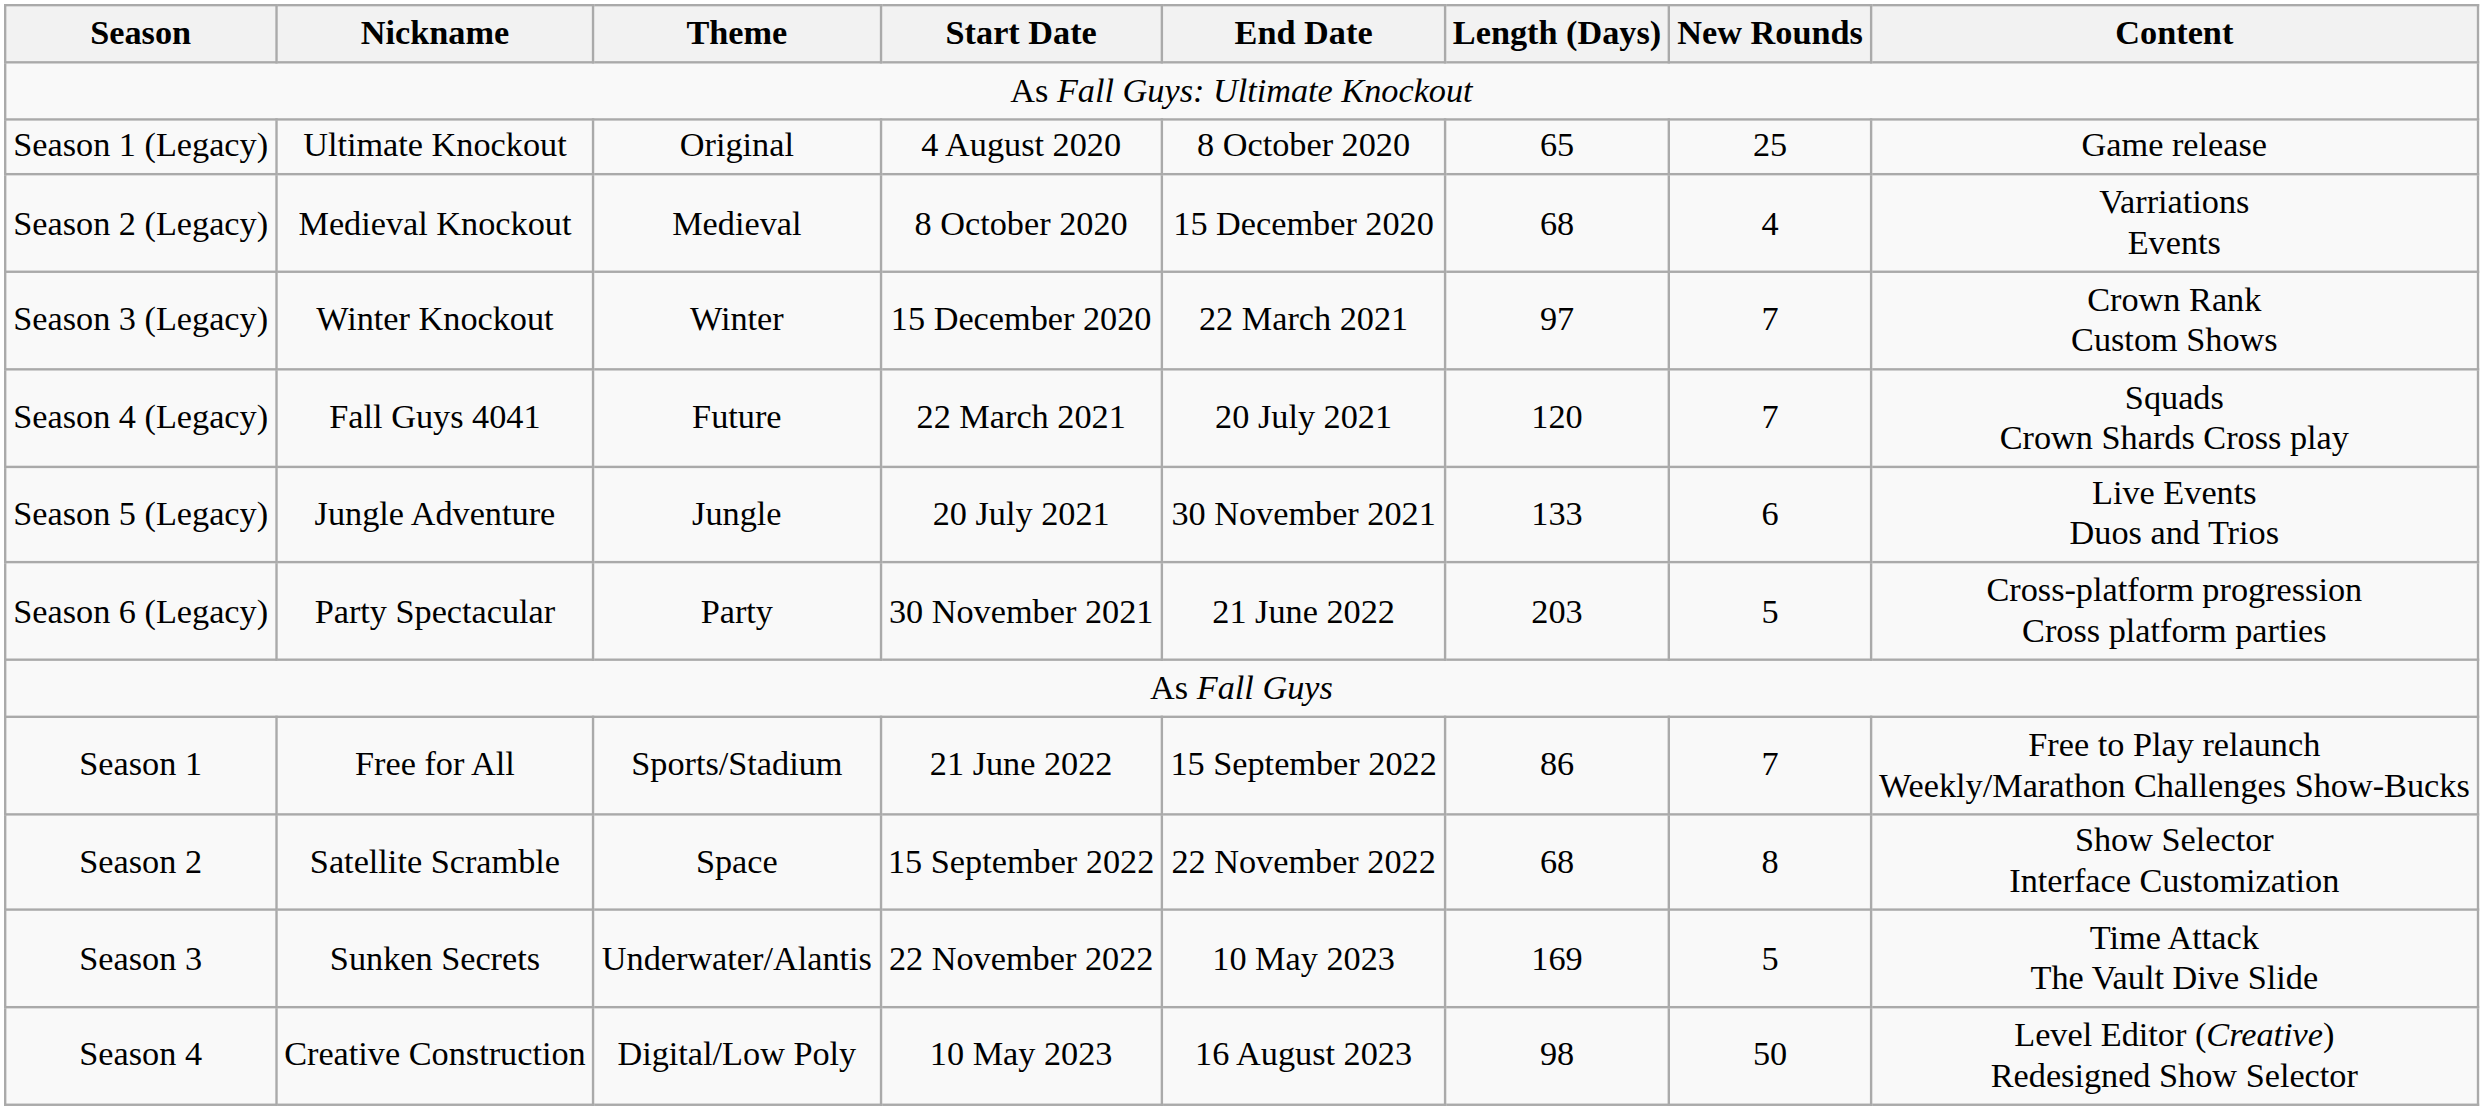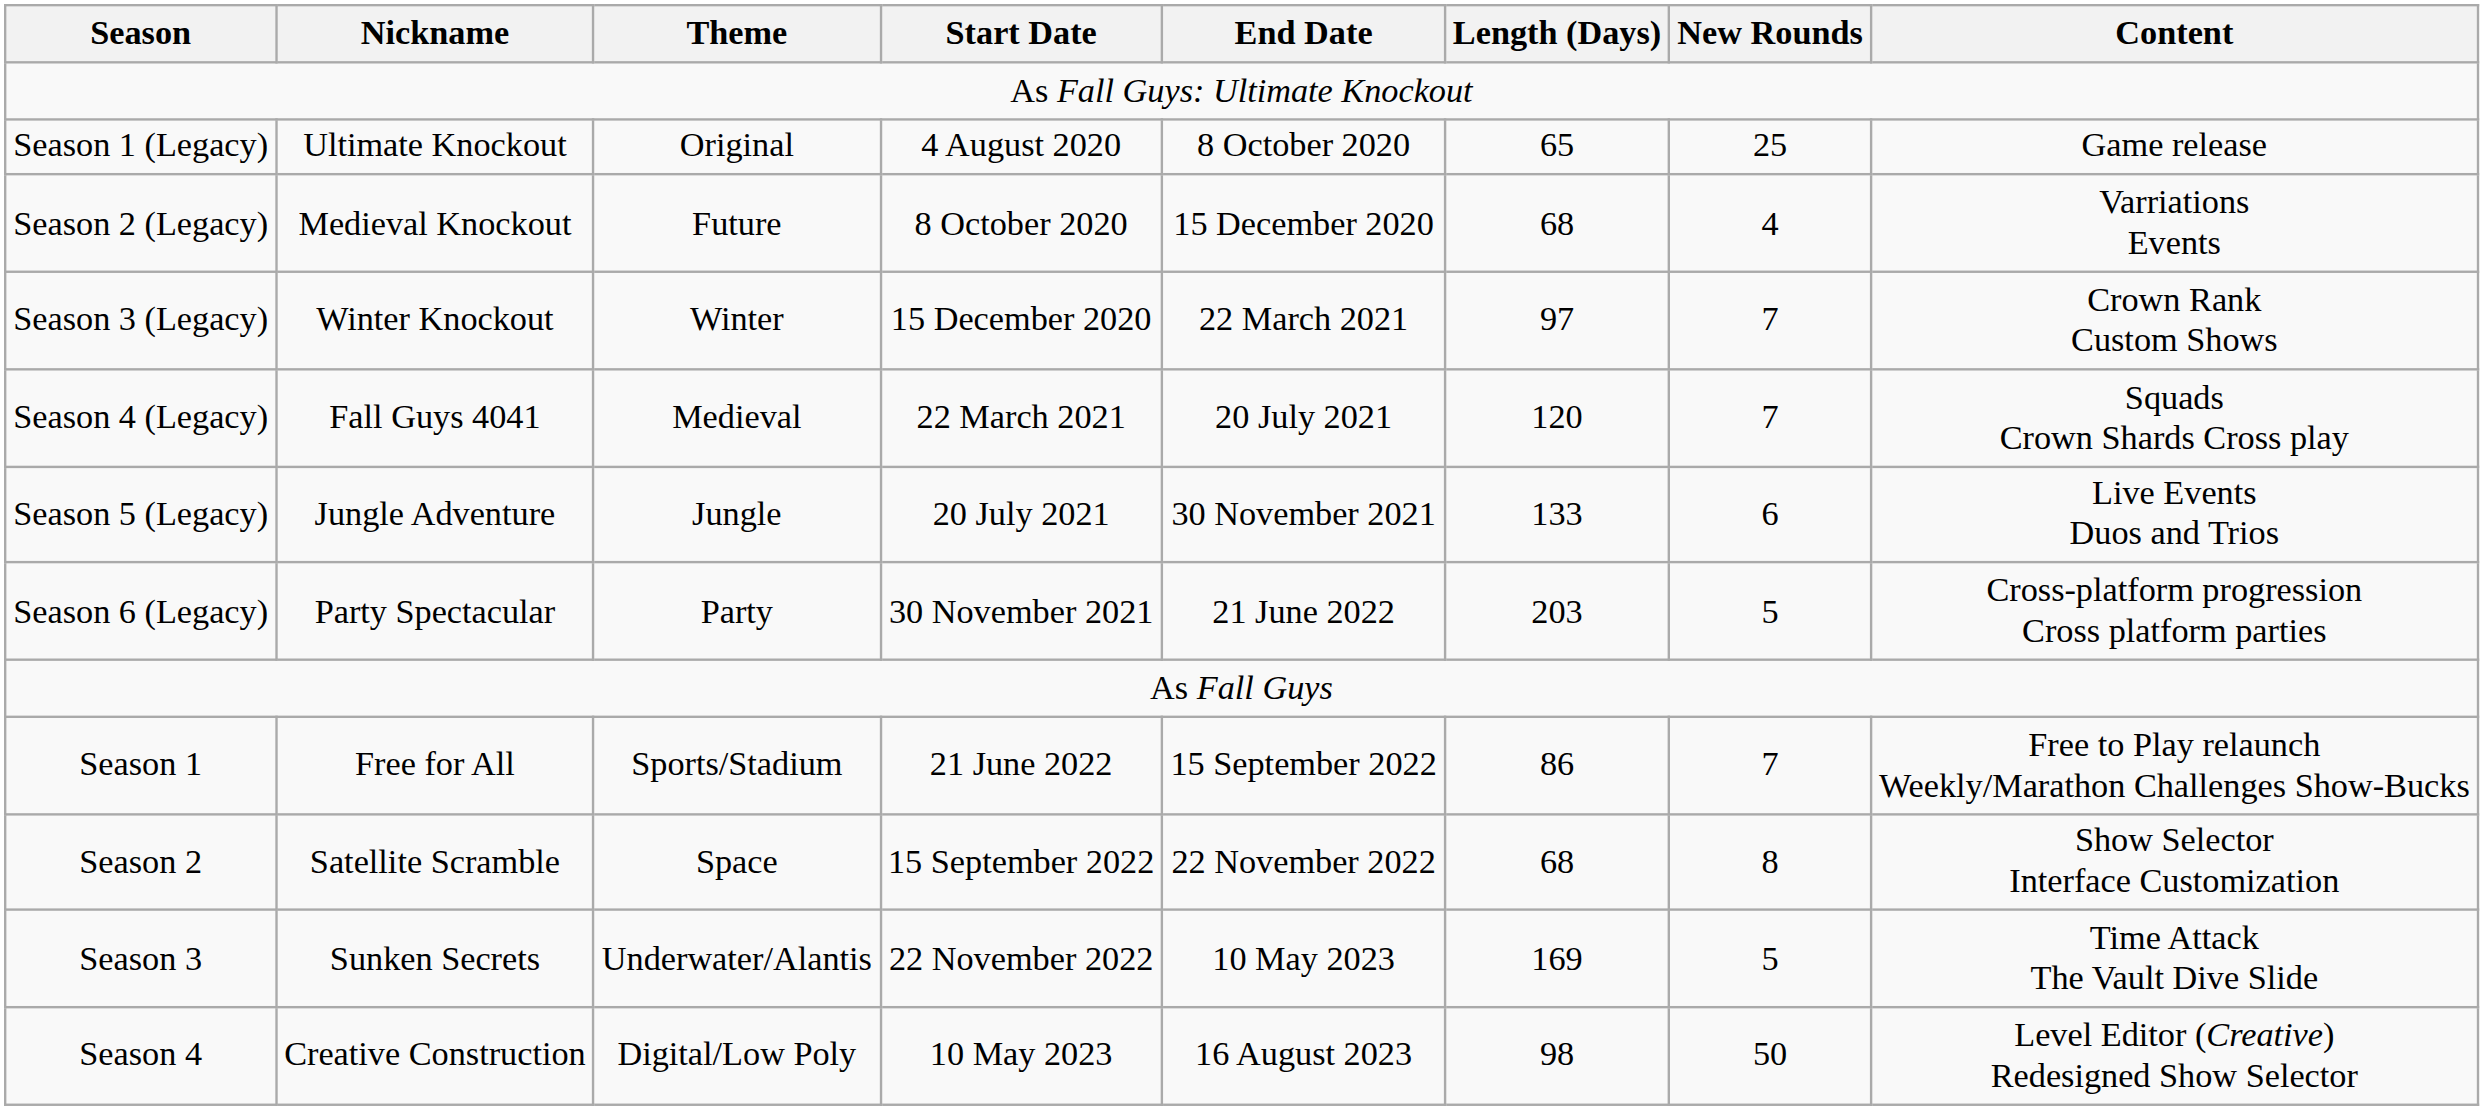(737, 222) Medieval -> (737, 222) Future
(737, 416) Future -> (737, 416) Medieval
